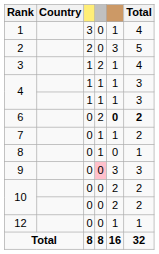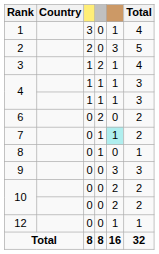(115, 118) bold -> (115, 118) normal
(139, 118) bold -> (139, 118) normal
(115, 135) no background -> (115, 135) paleturquoise background
(101, 170) pink background -> (101, 170) no background
